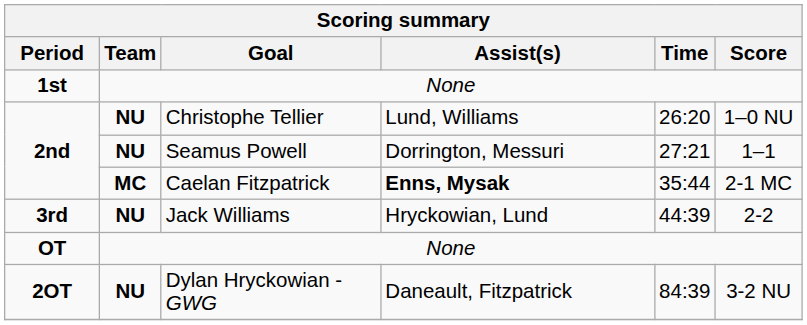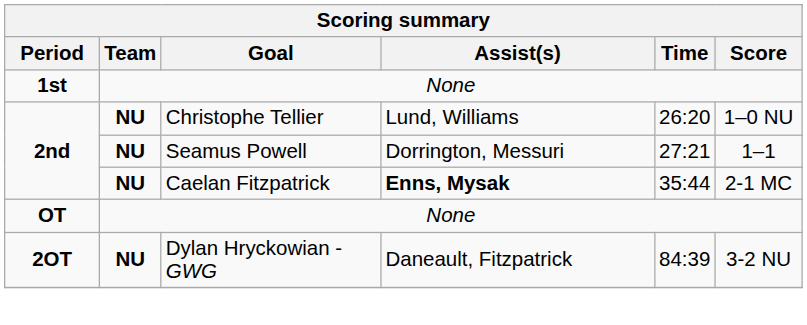(130, 183) MC -> (130, 183) NU
- row: (52, 215)
